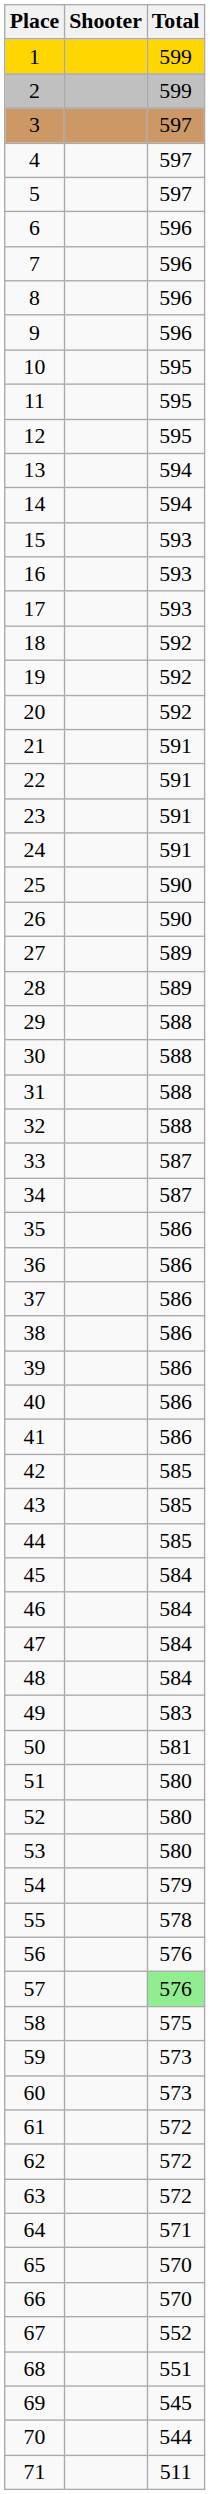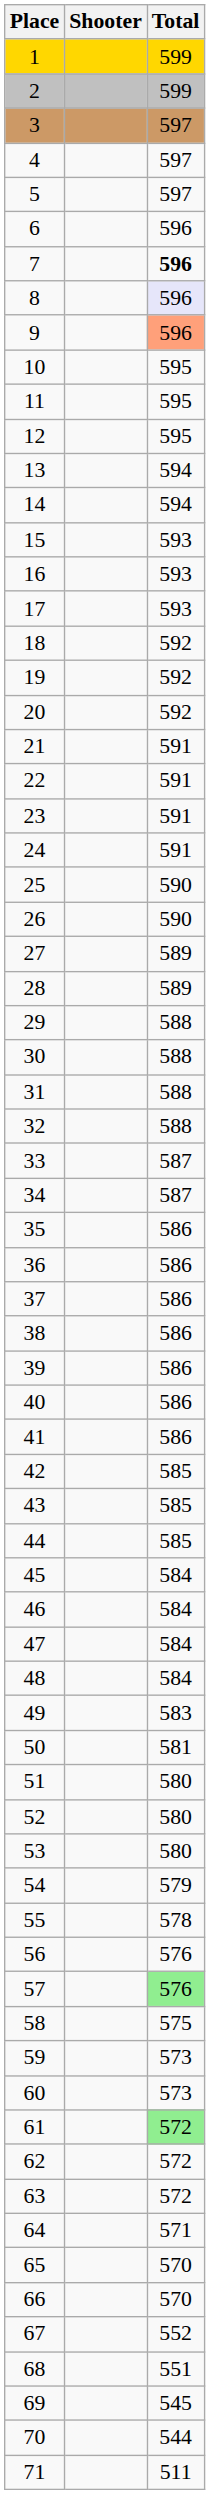(176, 263) normal -> (176, 263) bold
(176, 297) no background -> (176, 297) lavender background
(176, 332) no background -> (176, 332) lightsalmon background
(176, 2126) no background -> (176, 2126) lightgreen background
